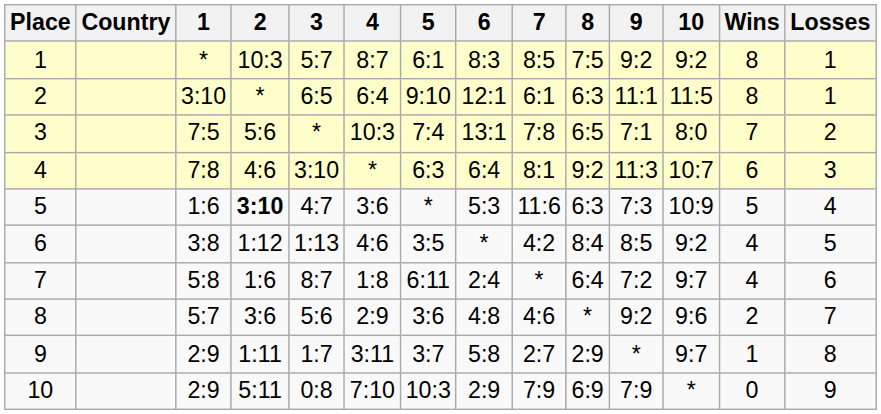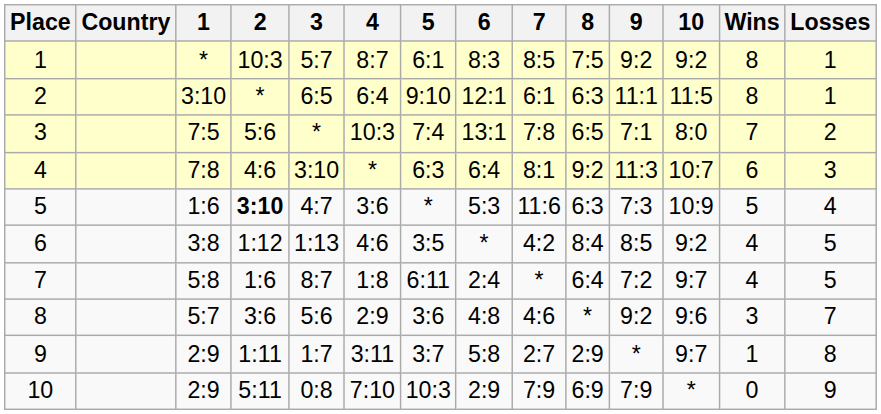(830, 280) 6 -> (830, 280) 5
(752, 317) 2 -> (752, 317) 3
